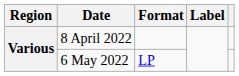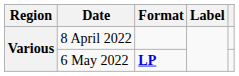(146, 60) normal -> (147, 60) bold
